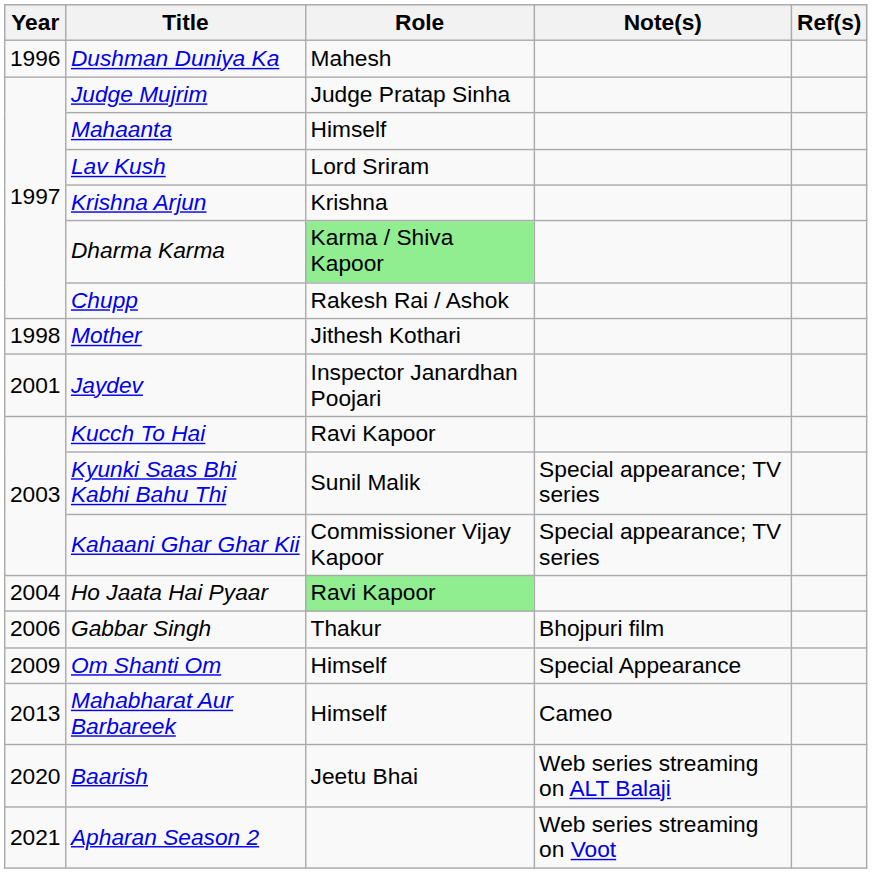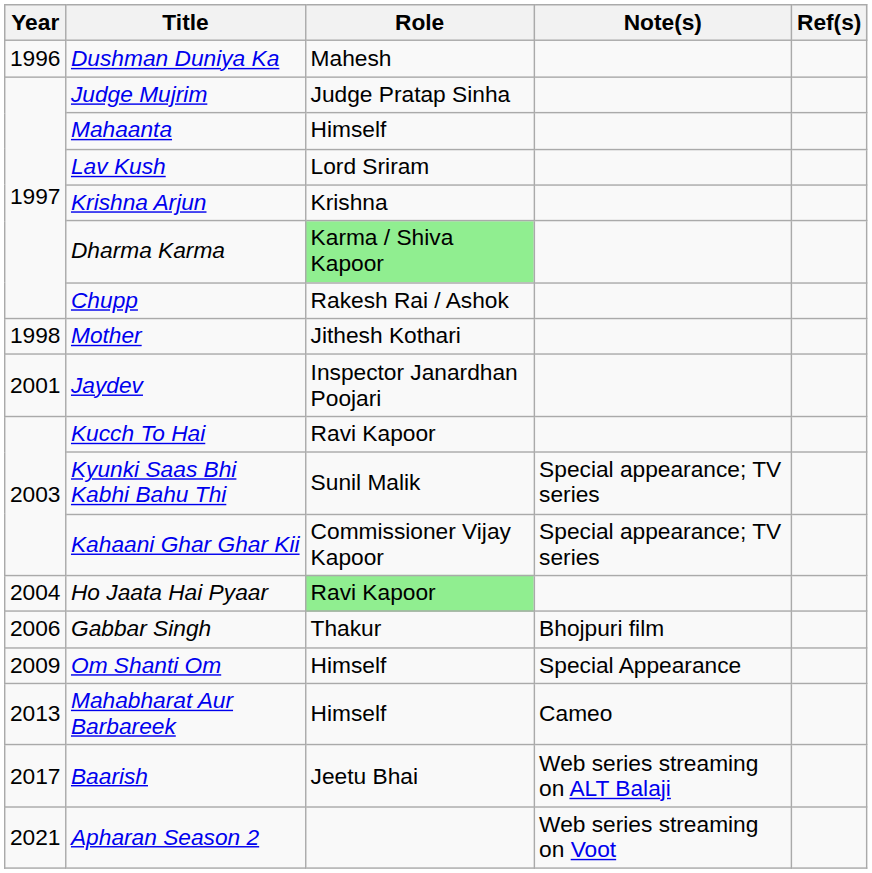(35, 775) 2020 -> (35, 775) 2017
